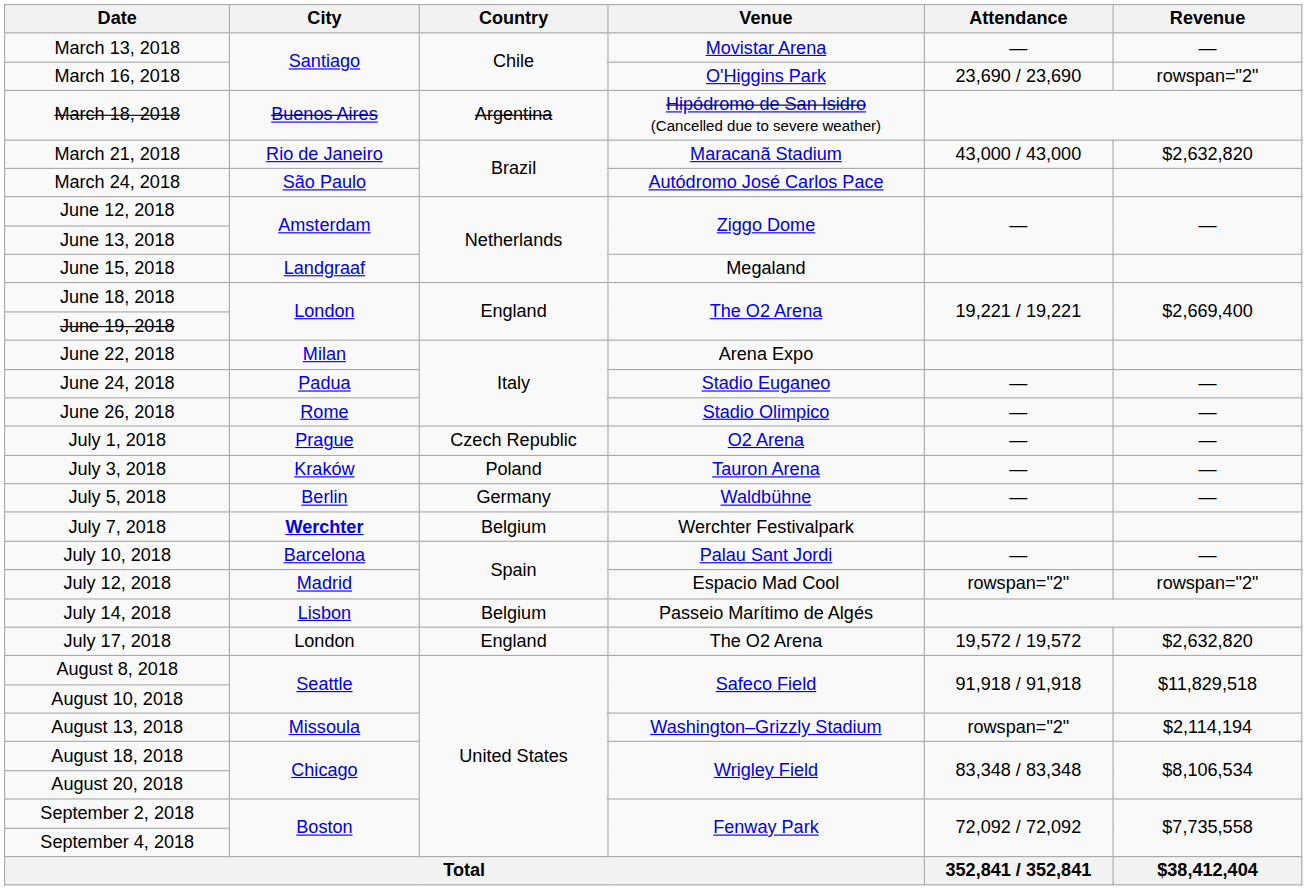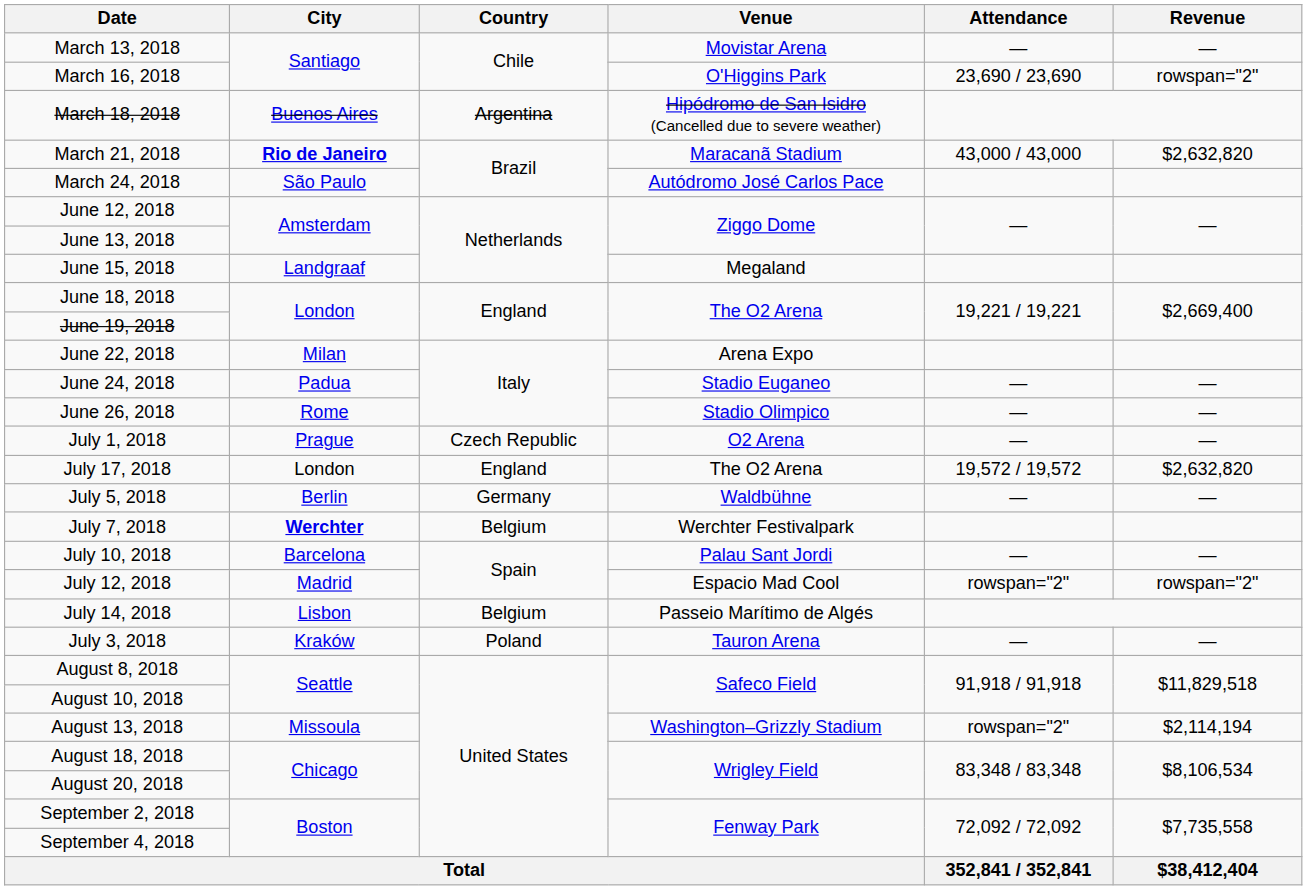(324, 153) normal -> (324, 153) bold
rows swapped: (117, 469) <-> (117, 641)
